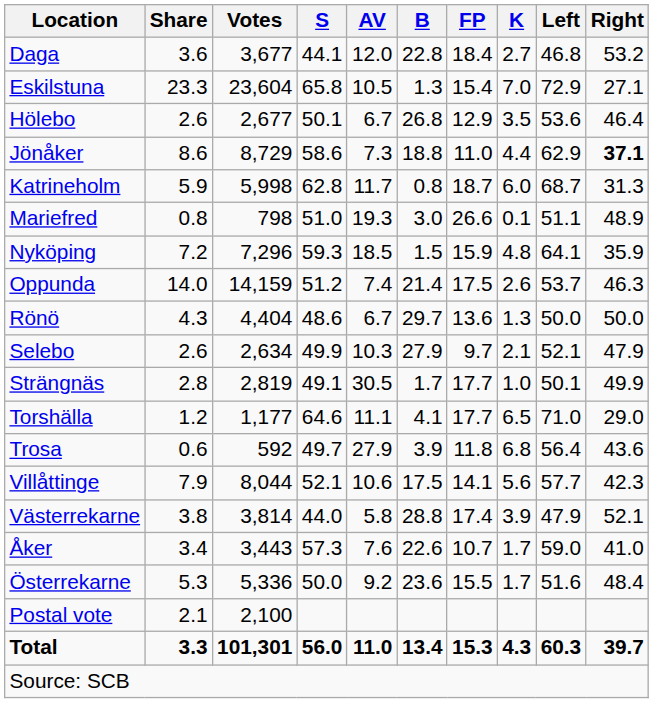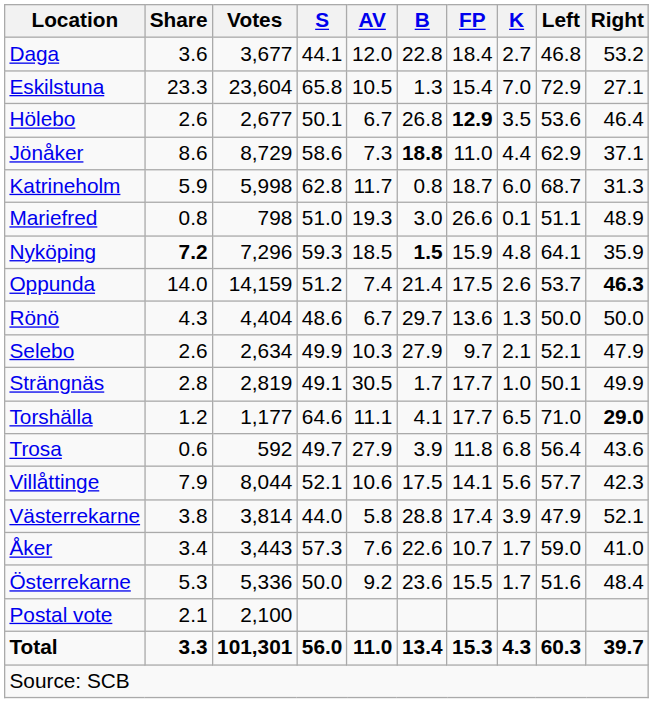(472, 119) normal -> (472, 119) bold
(422, 152) normal -> (422, 152) bold
(624, 152) bold -> (624, 152) normal
(193, 251) normal -> (193, 251) bold
(428, 251) normal -> (428, 251) bold
(624, 284) normal -> (624, 284) bold
(624, 416) normal -> (624, 416) bold
